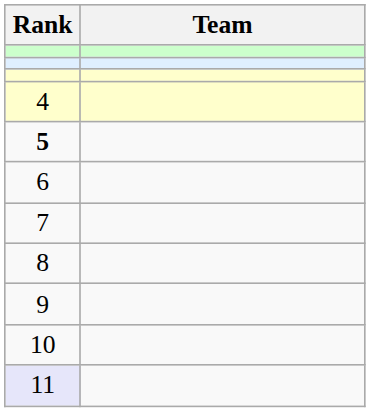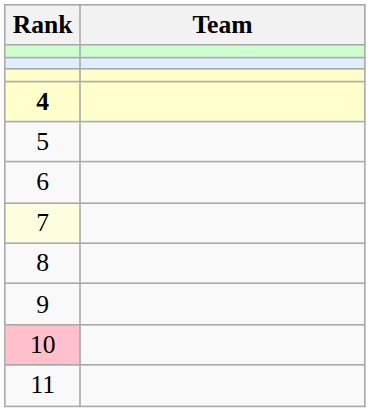(43, 100) normal -> (43, 100) bold
(43, 141) bold -> (43, 141) normal
(43, 222) no background -> (43, 222) lightyellow background
(43, 344) no background -> (43, 344) pink background
(43, 384) lavender background -> (43, 384) no background
